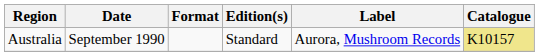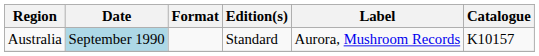(117, 39) no background -> (117, 39) lightblue background
(491, 39) khaki background -> (491, 39) no background
